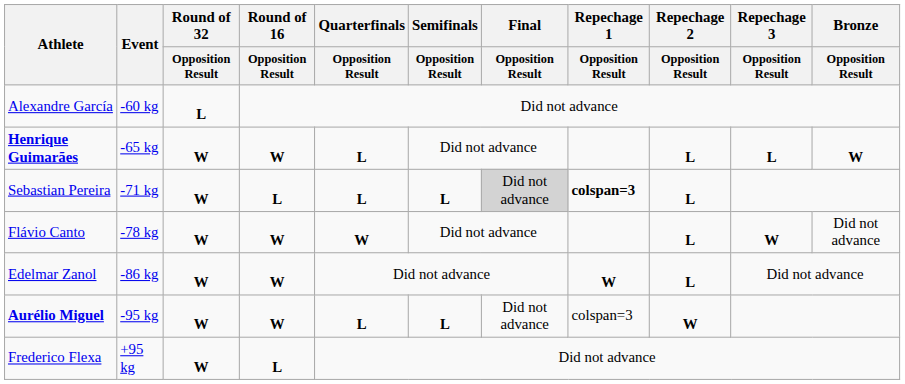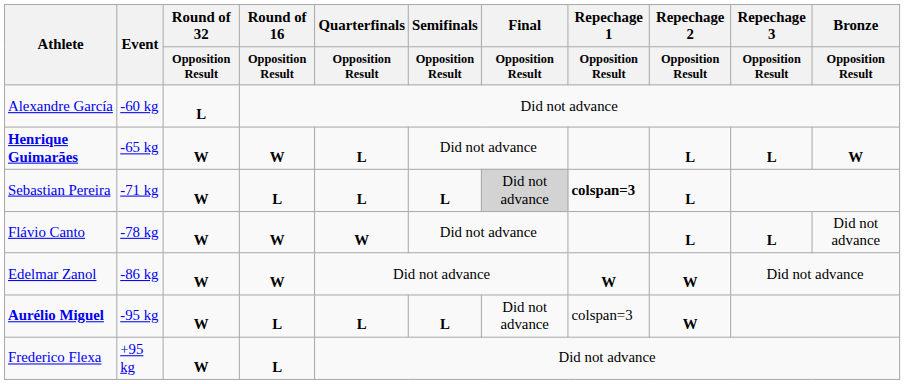(772, 241) W -> (772, 241) L
(690, 283) L -> (690, 283) W
(277, 325) W -> (277, 325) L
